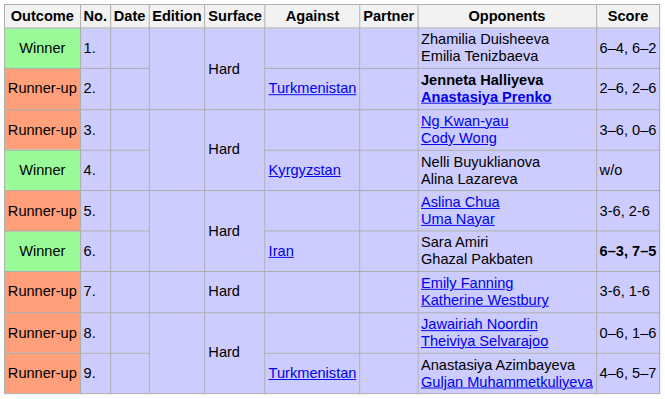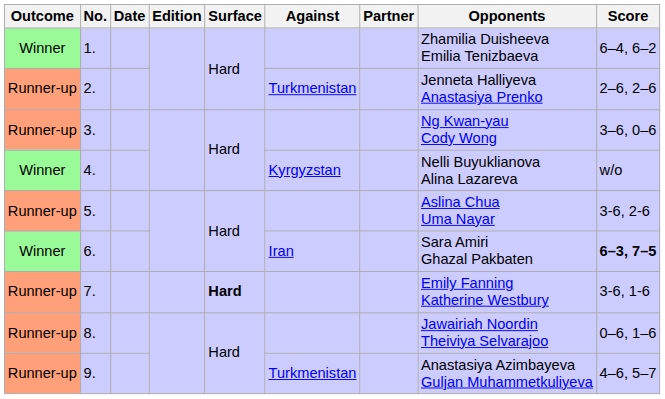(486, 88) bold -> (482, 88) normal
(224, 291) normal -> (225, 291) bold
